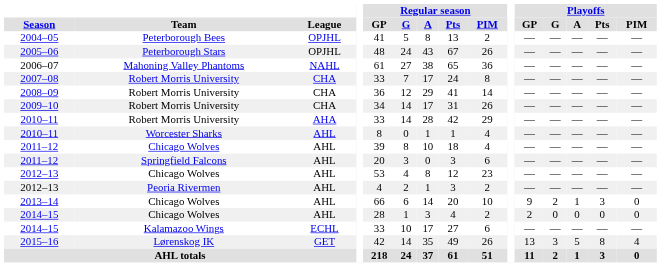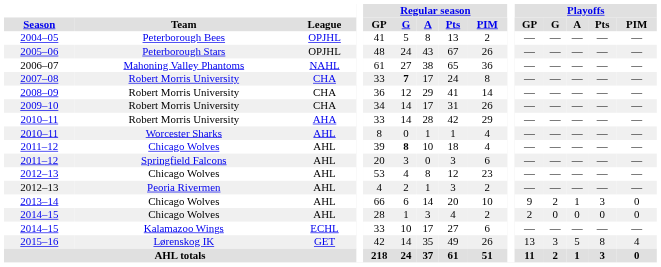(406, 78) normal -> (406, 78) bold
(406, 146) normal -> (406, 146) bold
